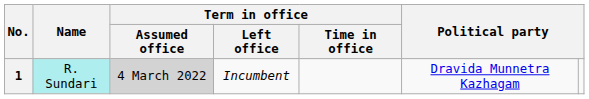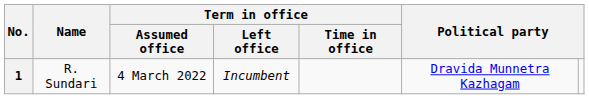(71, 76) paleturquoise background -> (71, 76) no background
(162, 76) lightgrey background -> (162, 76) no background
